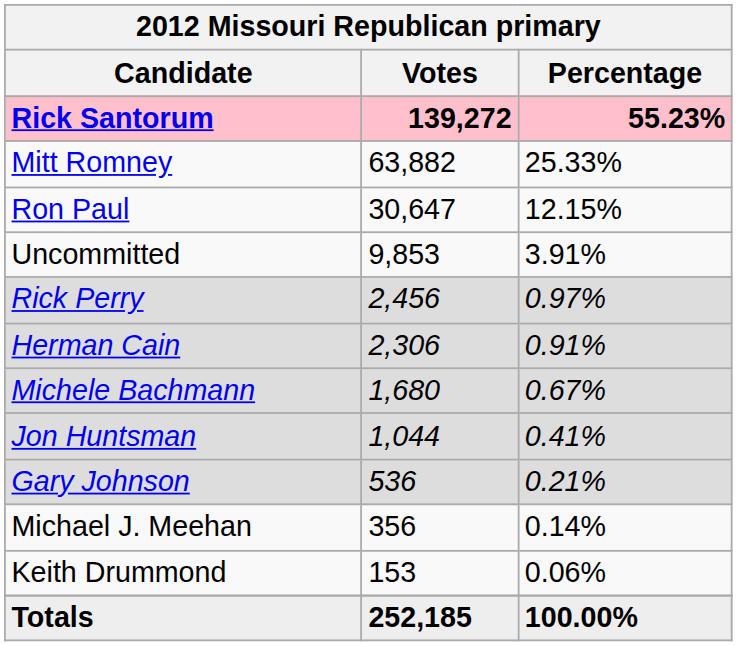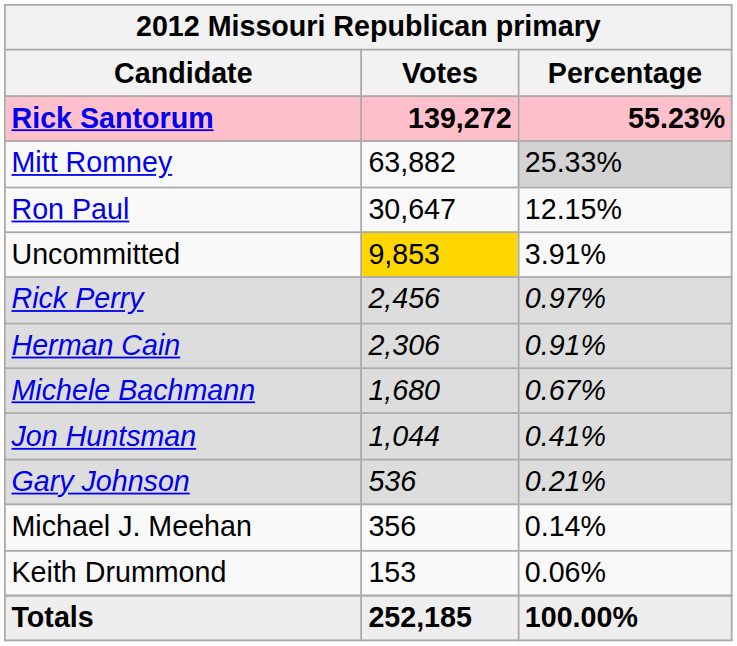(573, 163) no background -> (573, 163) lightgrey background
(404, 254) no background -> (404, 254) gold background
